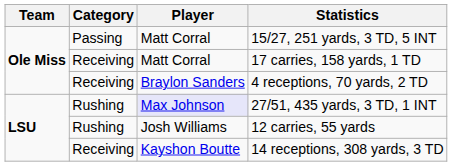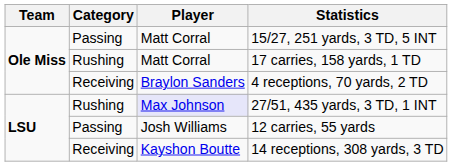(103, 60) Receiving -> (98, 60) Rushing
(98, 127) Rushing -> (97, 127) Passing
